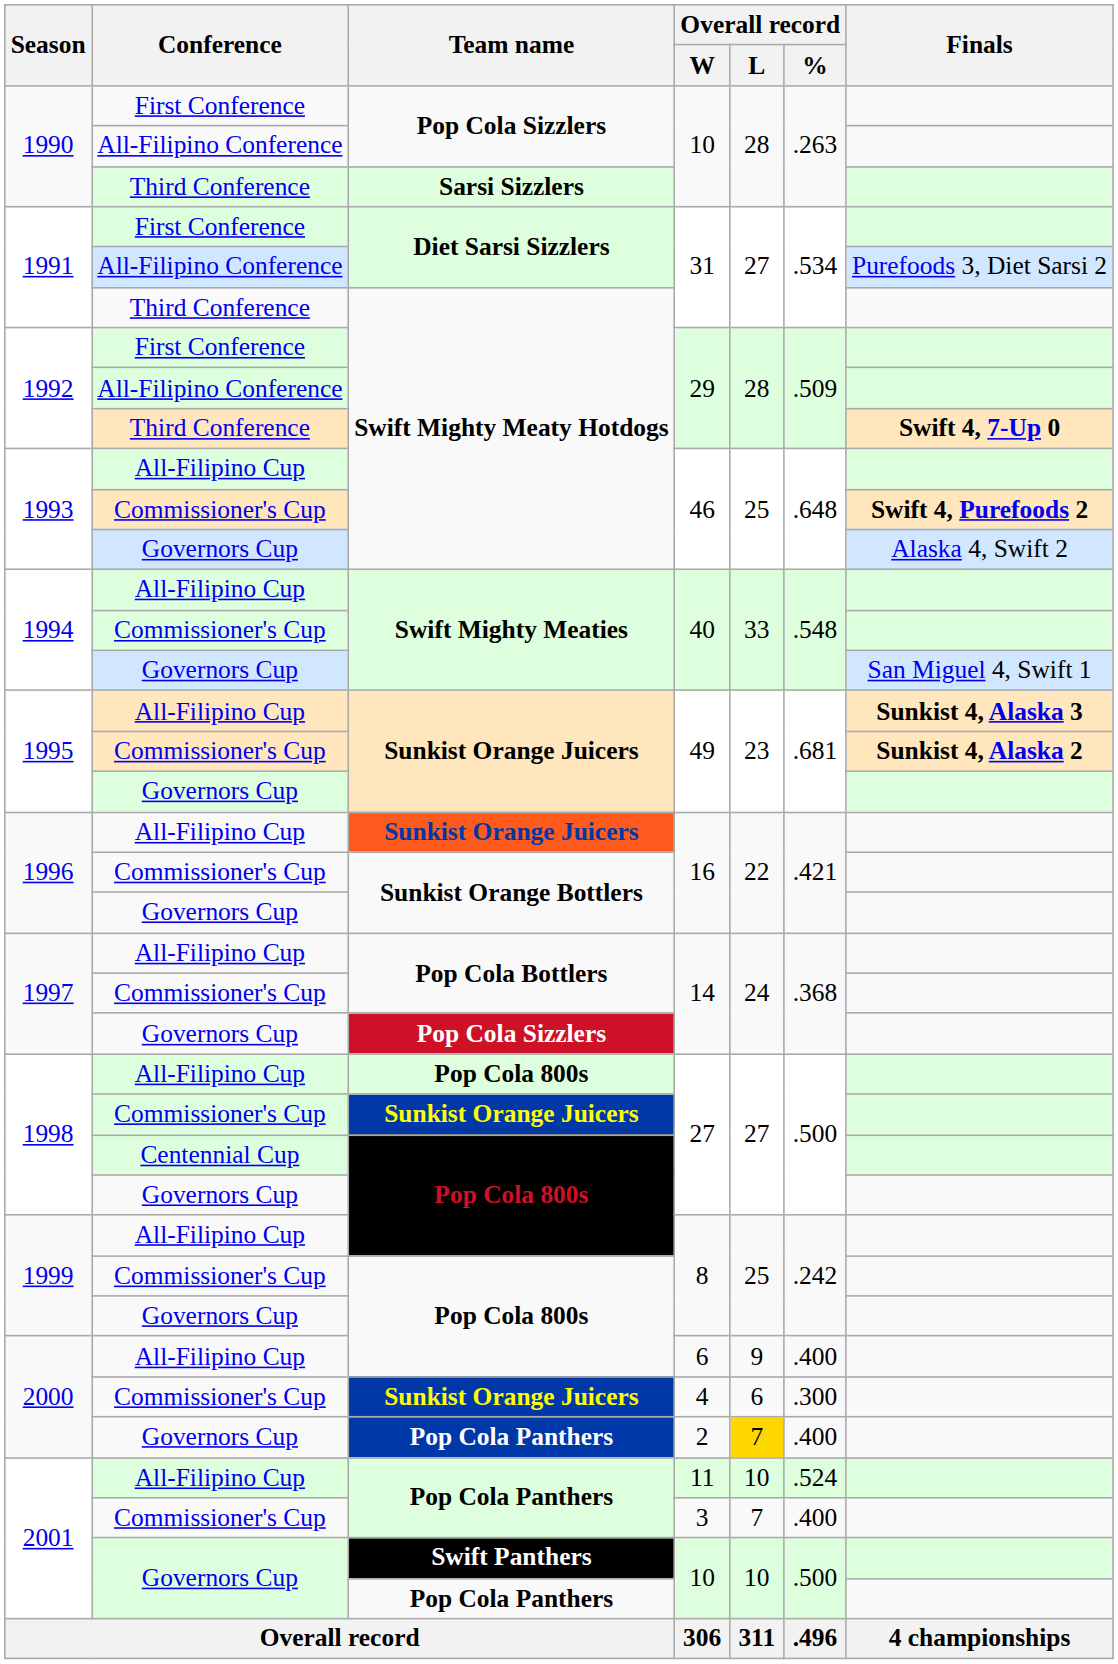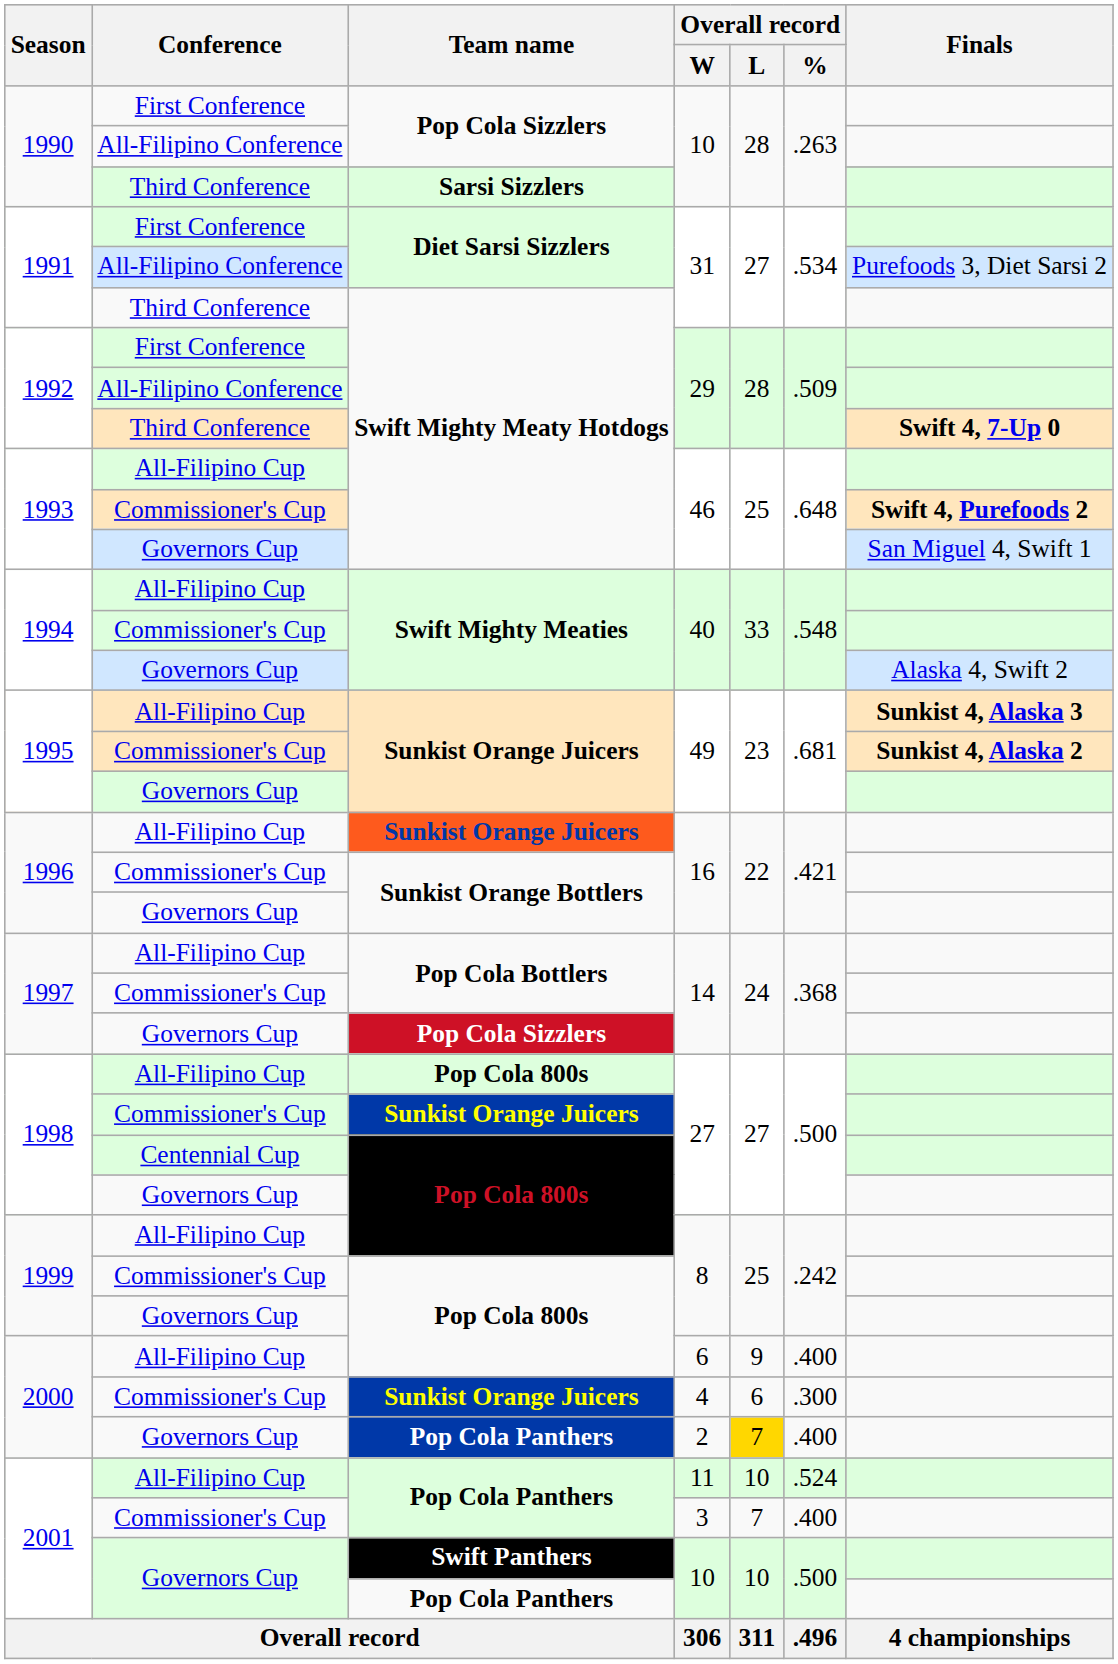(980, 549) Alaska 4, Swift 2 -> (980, 549) San Miguel 4, Swift 1
(980, 670) San Miguel 4, Swift 1 -> (980, 670) Alaska 4, Swift 2
